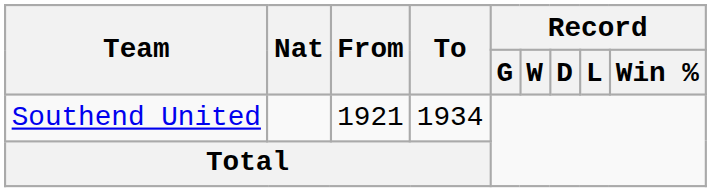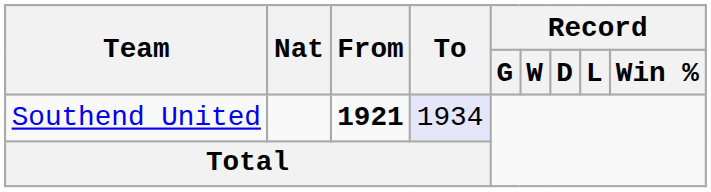(370, 118) normal -> (370, 118) bold
(450, 118) no background -> (450, 118) lavender background
